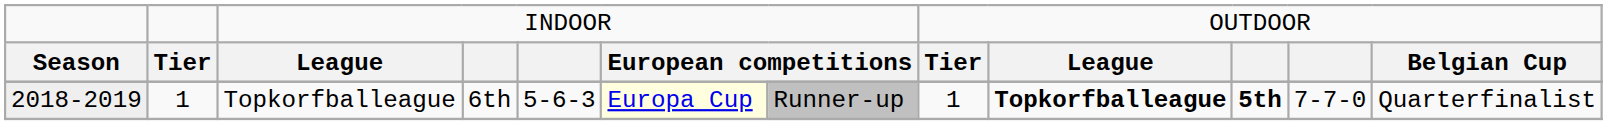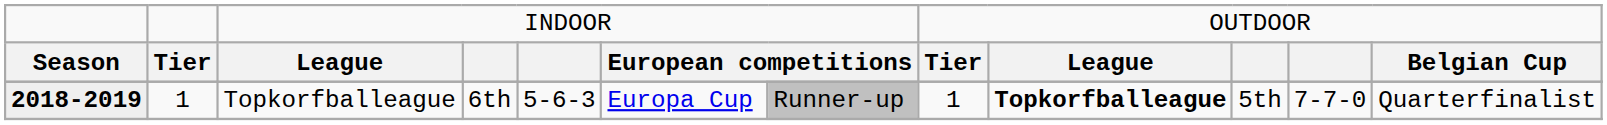(76, 100) normal -> (76, 100) bold
(680, 100) lightyellow background -> (680, 100) no background
(1260, 100) bold -> (1260, 100) normal
